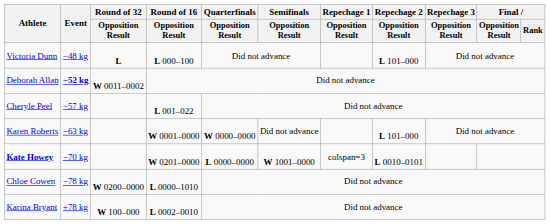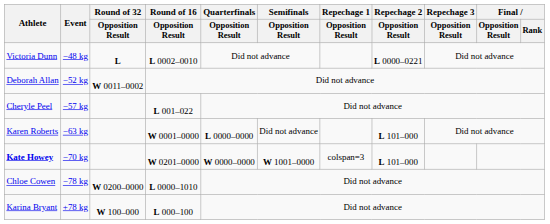(174, 61) L 000–100 -> (173, 61) L 0002–0010
(399, 61) L 101–000 -> (398, 61) L 0000–0221
(76, 81) bold -> (75, 81) normal
(230, 137) W 0000–0000 -> (229, 137) L 0000–0000
(230, 162) L 0000–0000 -> (229, 162) W 0000–0000
(399, 162) L 0010–0101 -> (398, 162) L 101–000
(174, 212) L 0002–0010 -> (173, 212) L 000–100
